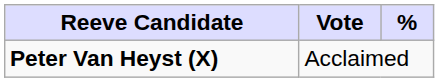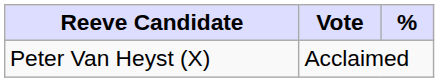(114, 58) bold -> (110, 58) normal
